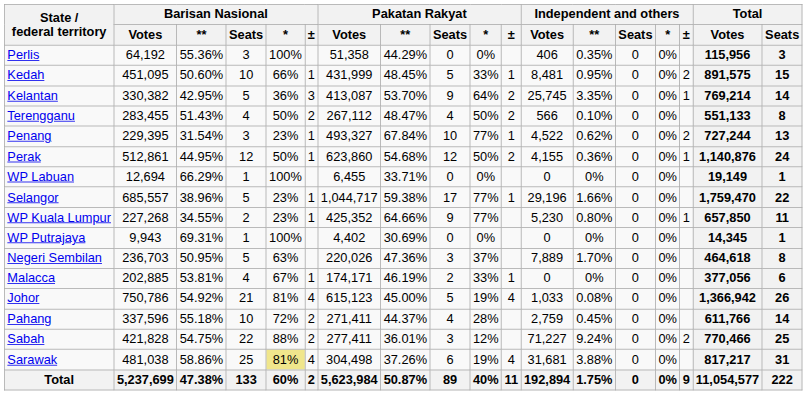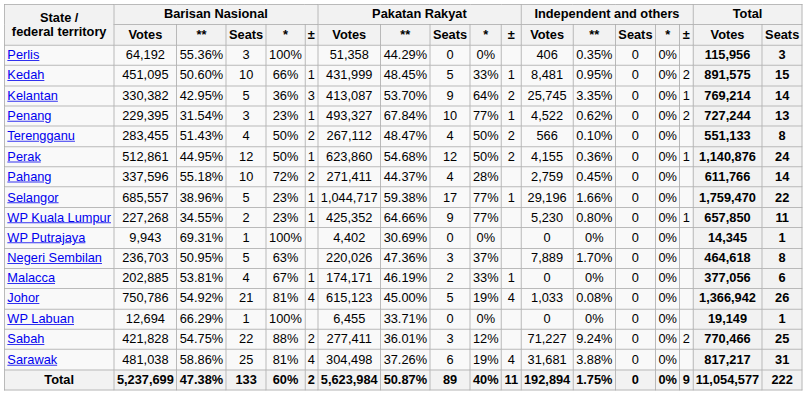rows swapped: (41, 116) <-> (29, 136)
rows swapped: (29, 319) <-> (41, 177)
(285, 359) khaki background -> (285, 359) no background
